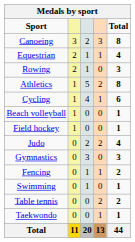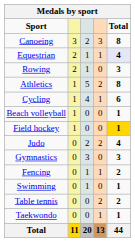(118, 55) no background -> (118, 55) lavender background
(118, 128) no background -> (118, 128) gold background
